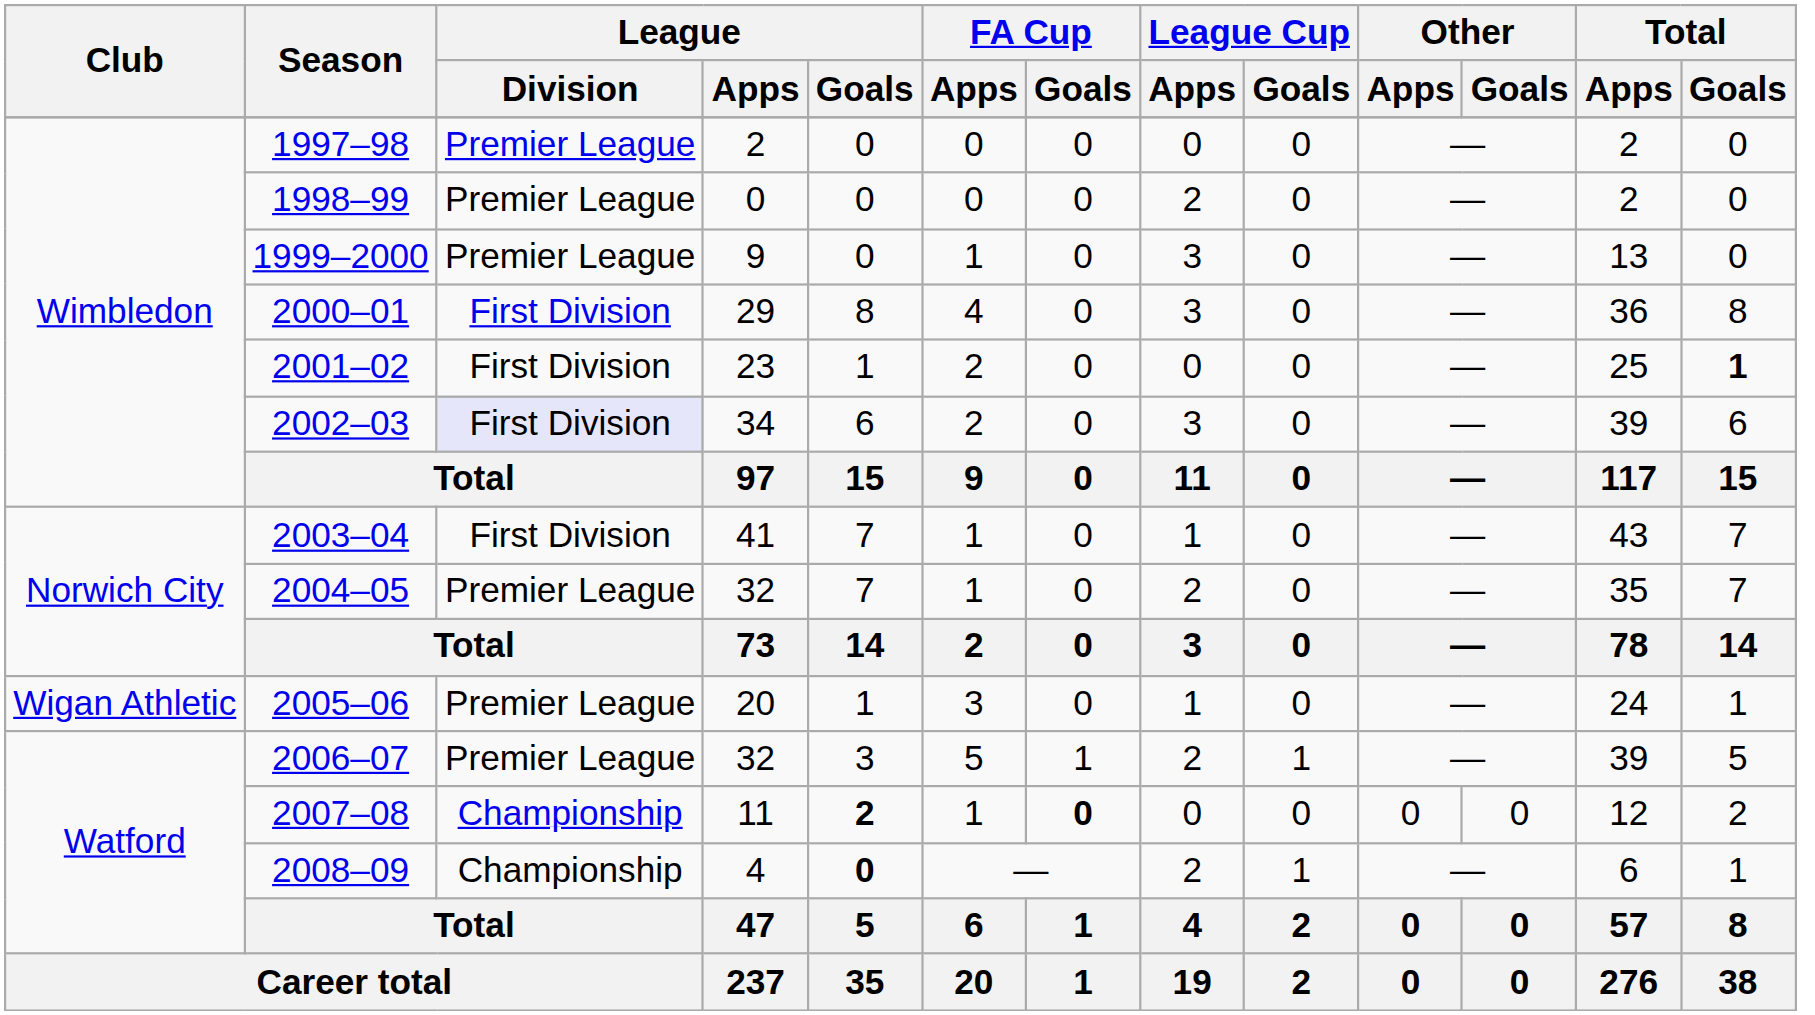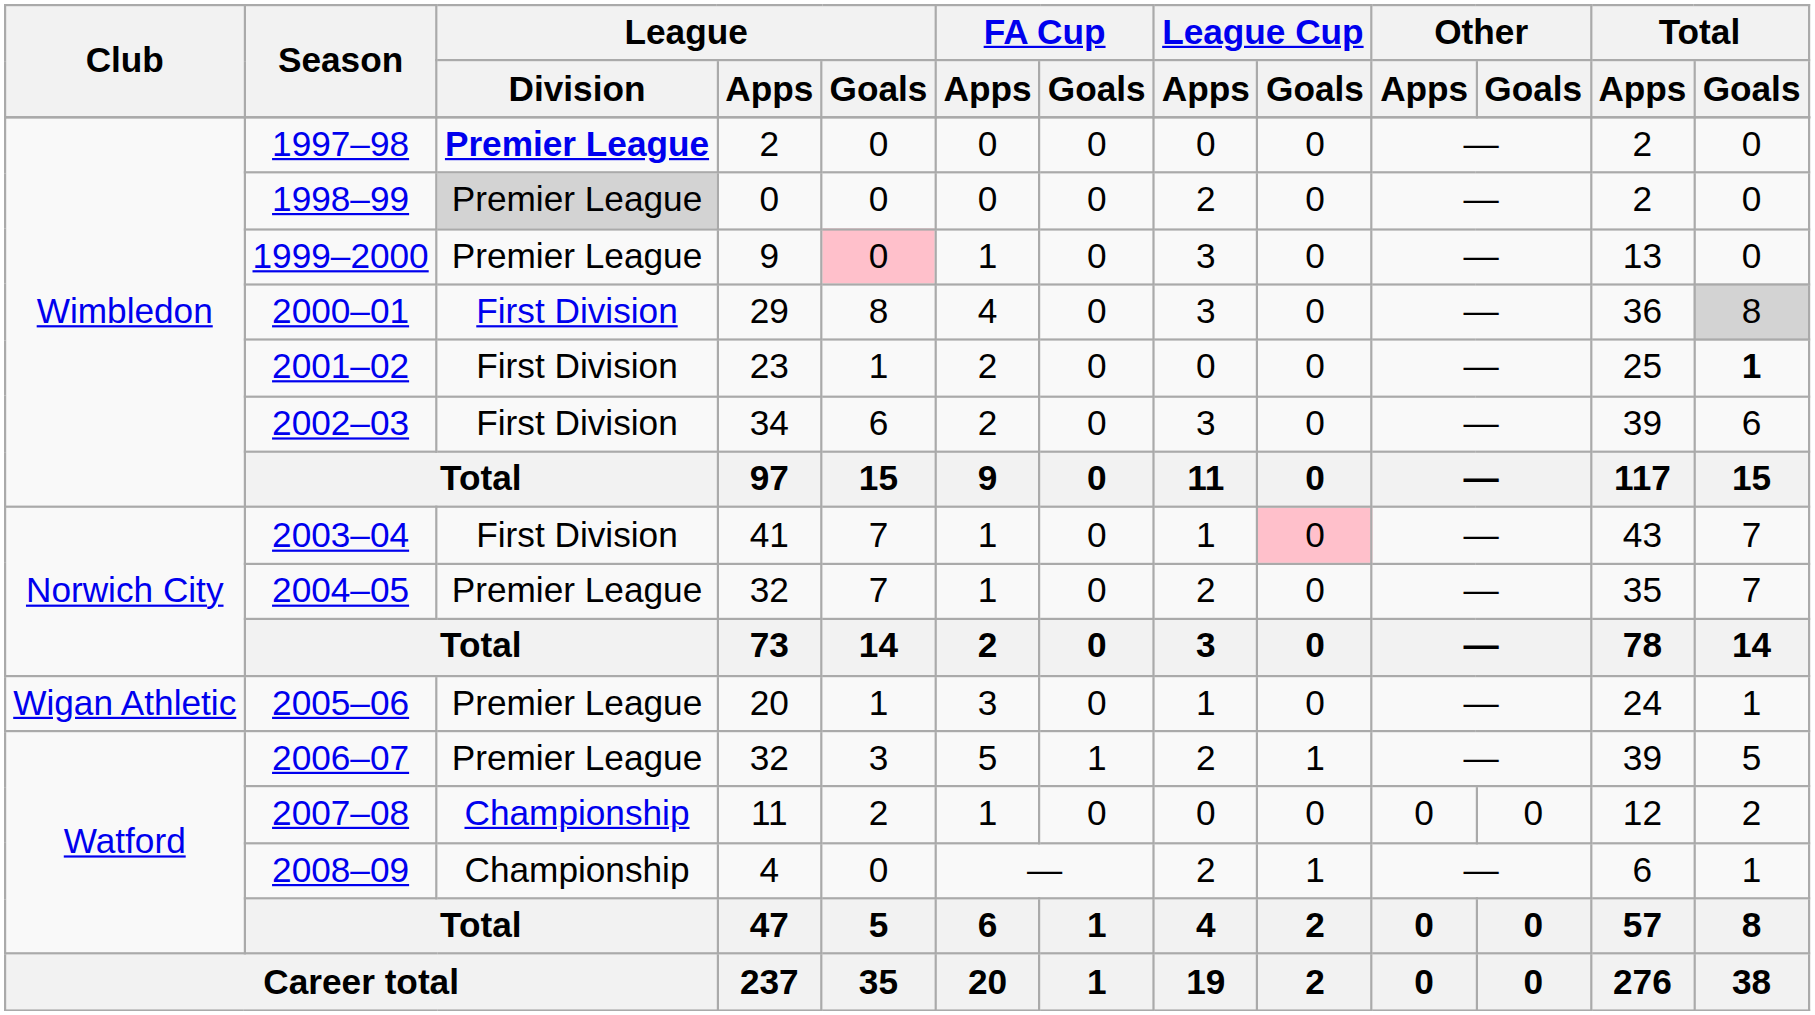(570, 144) normal -> (577, 144) bold
(570, 199) no background -> (577, 199) lightgrey background
(865, 255) no background -> (878, 255) pink background
(1738, 311) no background -> (1752, 311) lightgrey background
(570, 423) lavender background -> (577, 423) no background
(1301, 534) no background -> (1315, 534) pink background
(865, 813) bold -> (878, 813) normal
(1083, 813) bold -> (1097, 813) normal
(865, 869) bold -> (878, 869) normal
